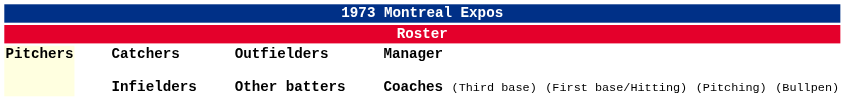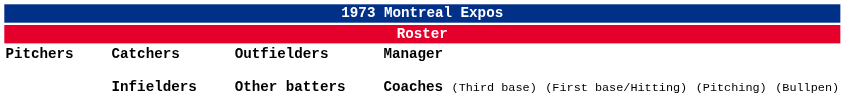(40, 55) lightyellow background -> (40, 55) no background
